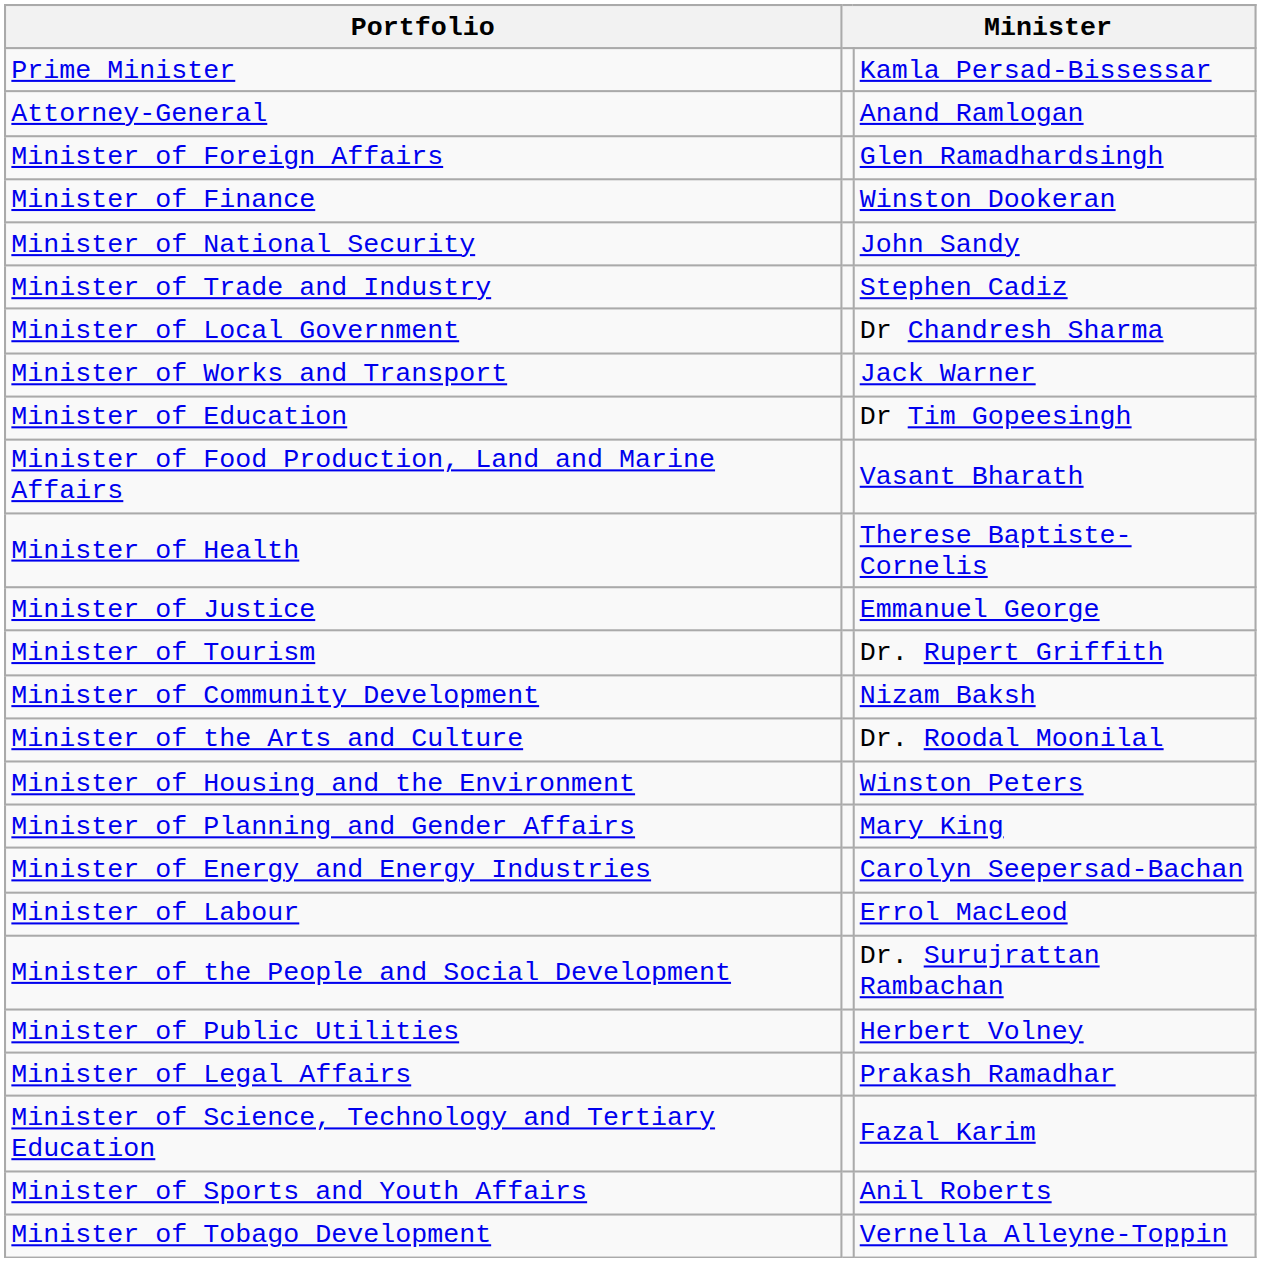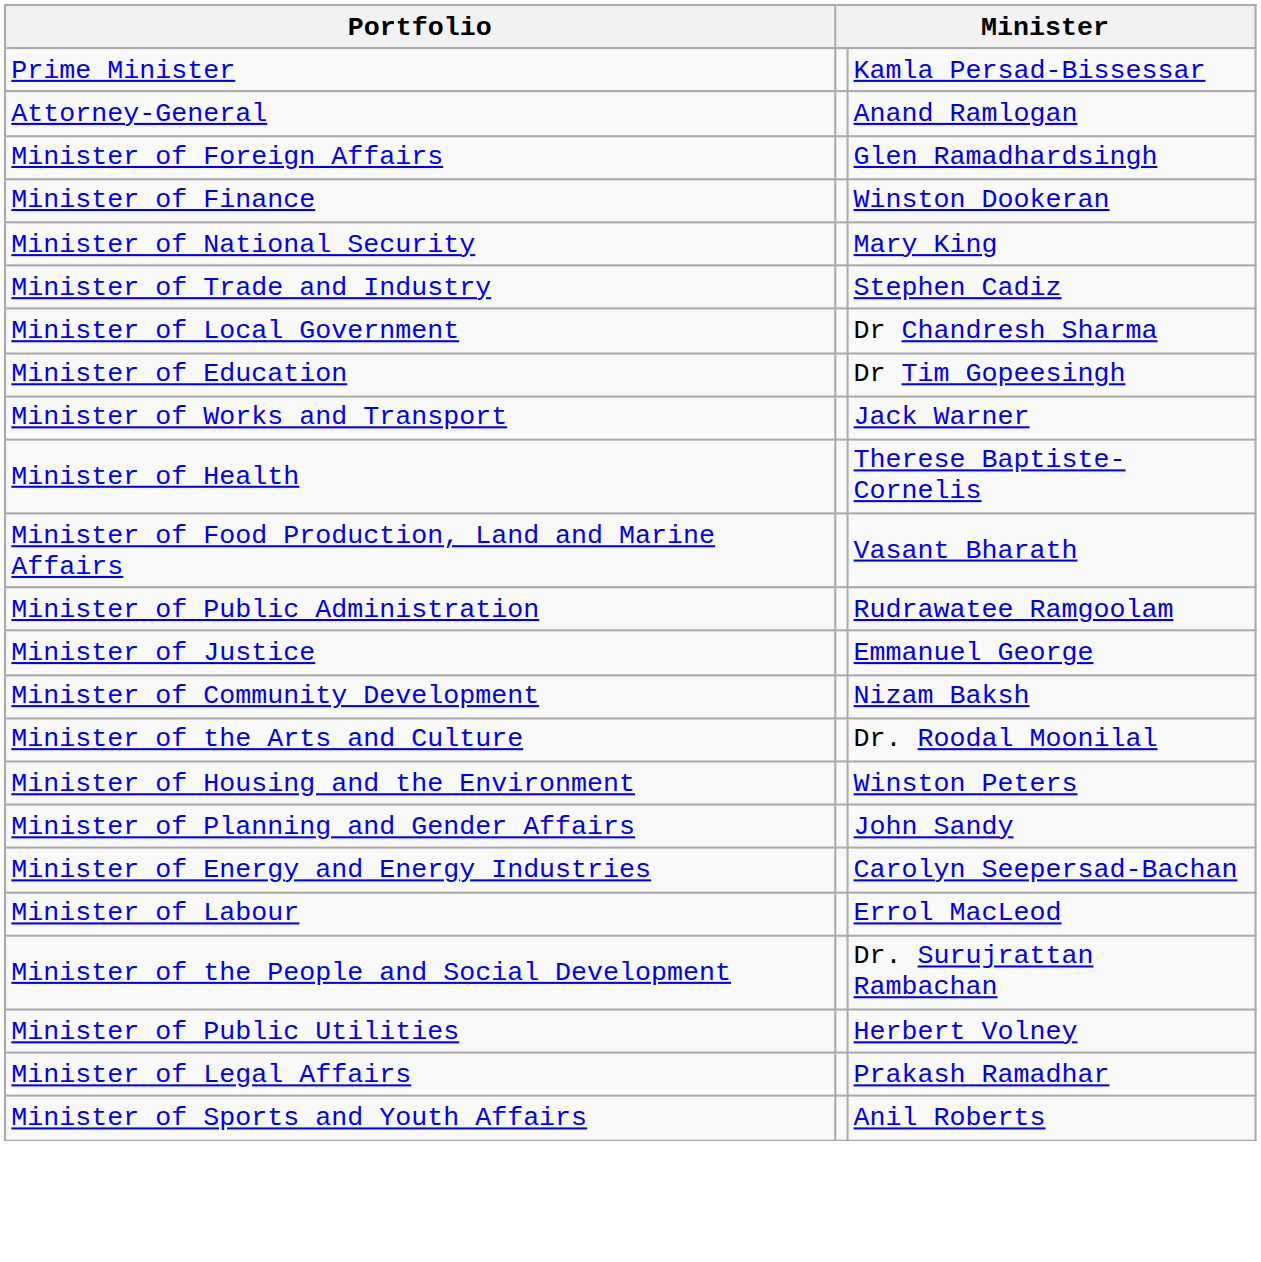(940, 244) John Sandy -> (926, 244) Mary King
rows swapped: (179, 418) <-> (259, 374)
rows swapped: (155, 551) <-> (363, 476)
+ row: (275, 609)
- row: (163, 653)
(932, 827) Mary King -> (934, 827) John Sandy
- row: (363, 1133)
- row: (251, 1236)
